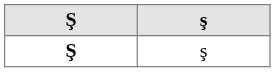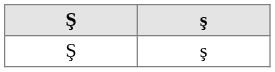(71, 50) bold -> (71, 50) normal
